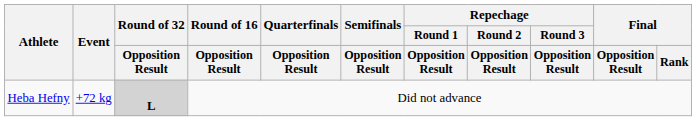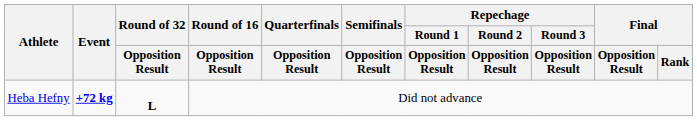(94, 98) normal -> (94, 98) bold
(151, 105) lightgrey background -> (152, 105) no background
